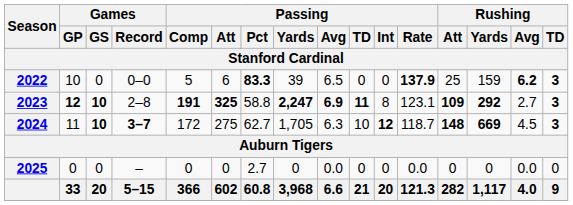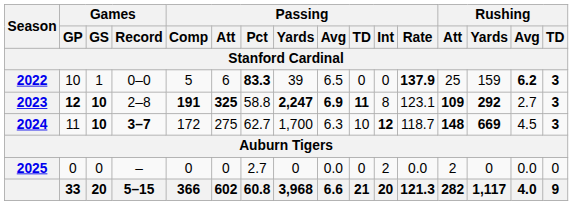(99, 80) 0 -> (99, 80) 1
(296, 124) 1,705 -> (296, 124) 1,700
(386, 168) 0 -> (386, 168) 2
(453, 168) 0 -> (453, 168) 2
